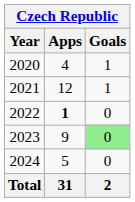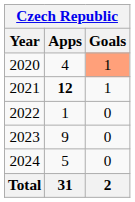(108, 64) no background -> (108, 64) lightsalmon background
(65, 88) normal -> (65, 88) bold
(65, 112) bold -> (65, 112) normal
(108, 137) lightgreen background -> (108, 137) no background
